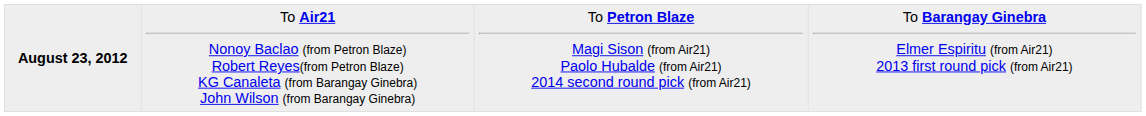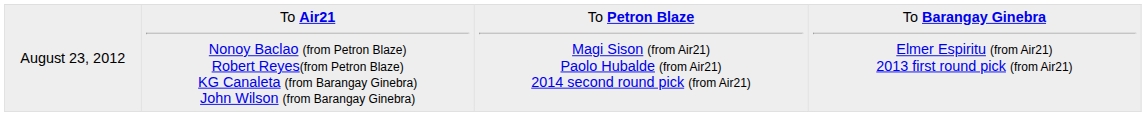(73, 58) bold -> (73, 58) normal
